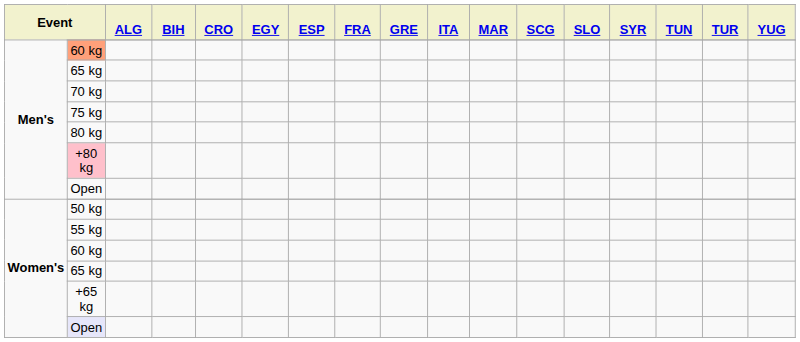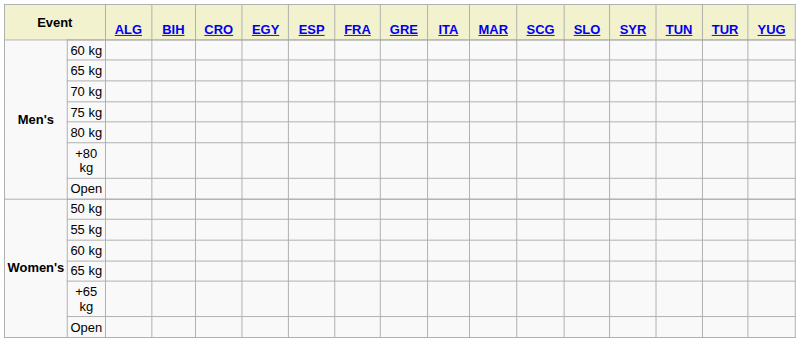(86, 50) lightsalmon background -> (86, 50) no background
(86, 160) pink background -> (86, 160) no background
(86, 327) lavender background -> (86, 327) no background
